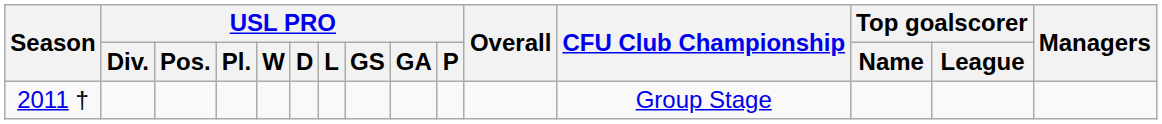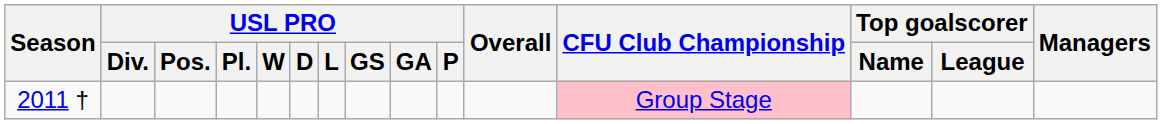(704, 99) no background -> (704, 99) pink background
